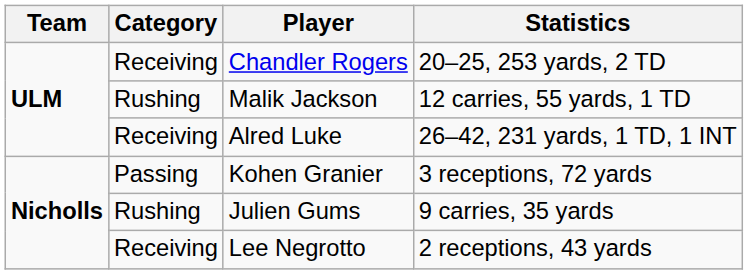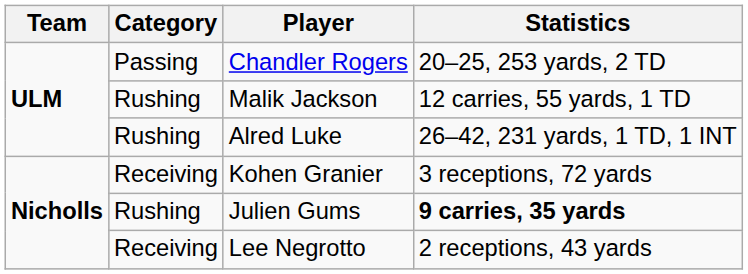(166, 61) Receiving -> (156, 61) Passing
(166, 136) Receiving -> (157, 136) Rushing
(156, 174) Passing -> (166, 174) Receiving
(516, 211) normal -> (522, 211) bold
